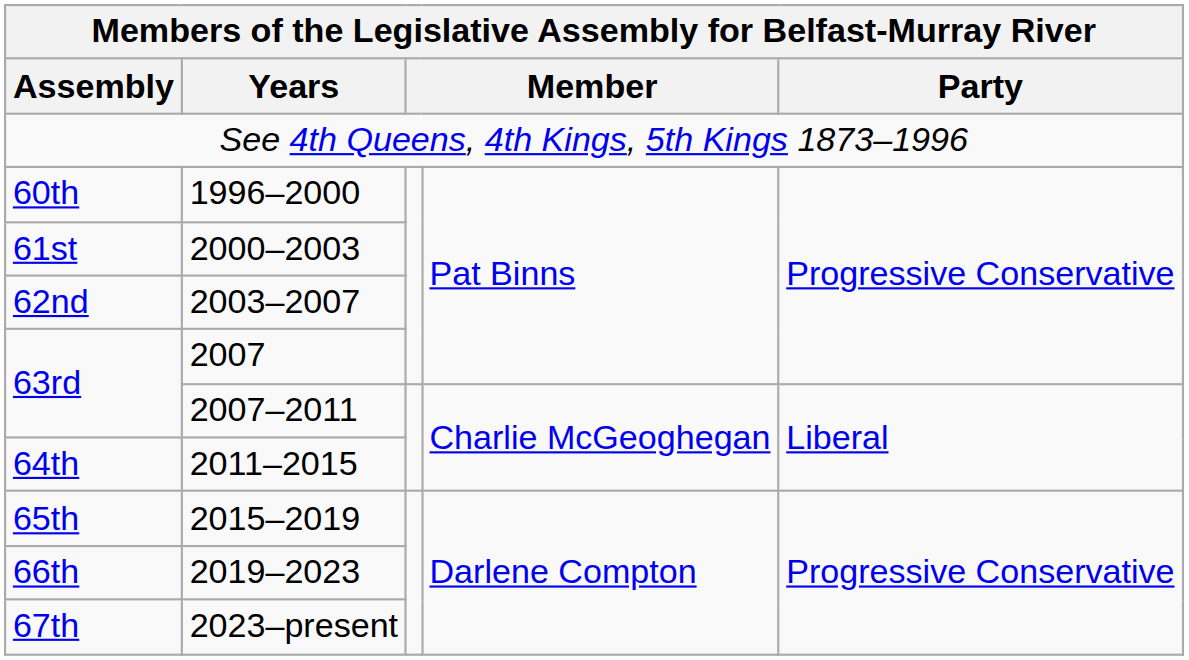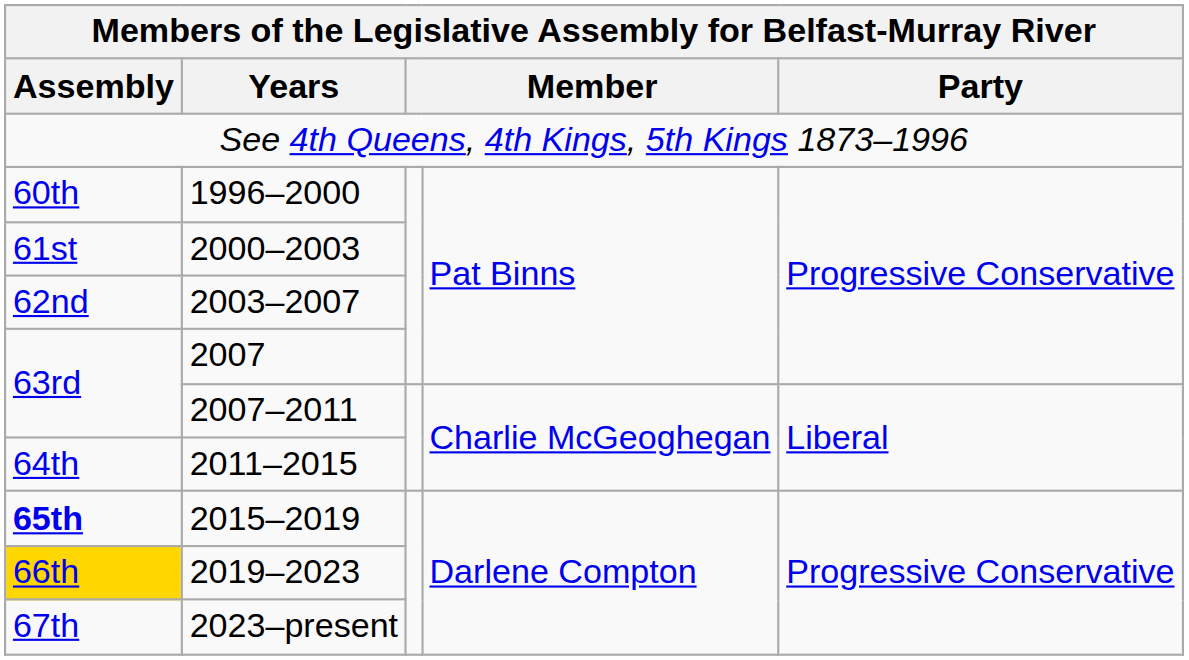(46, 517) normal -> (48, 517) bold
(46, 572) no background -> (46, 572) gold background
